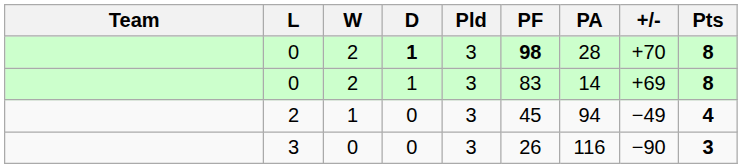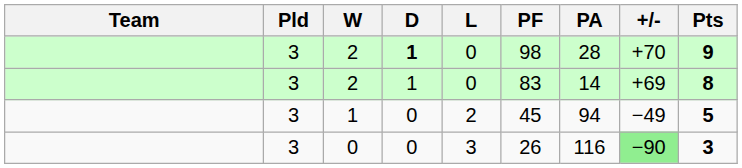columns swapped: (471, 20) <-> (293, 20)
(530, 52) bold -> (530, 52) normal
(708, 52) 8 -> (708, 52) 9
(708, 115) 4 -> (708, 115) 5
(649, 147) no background -> (649, 147) lightgreen background
